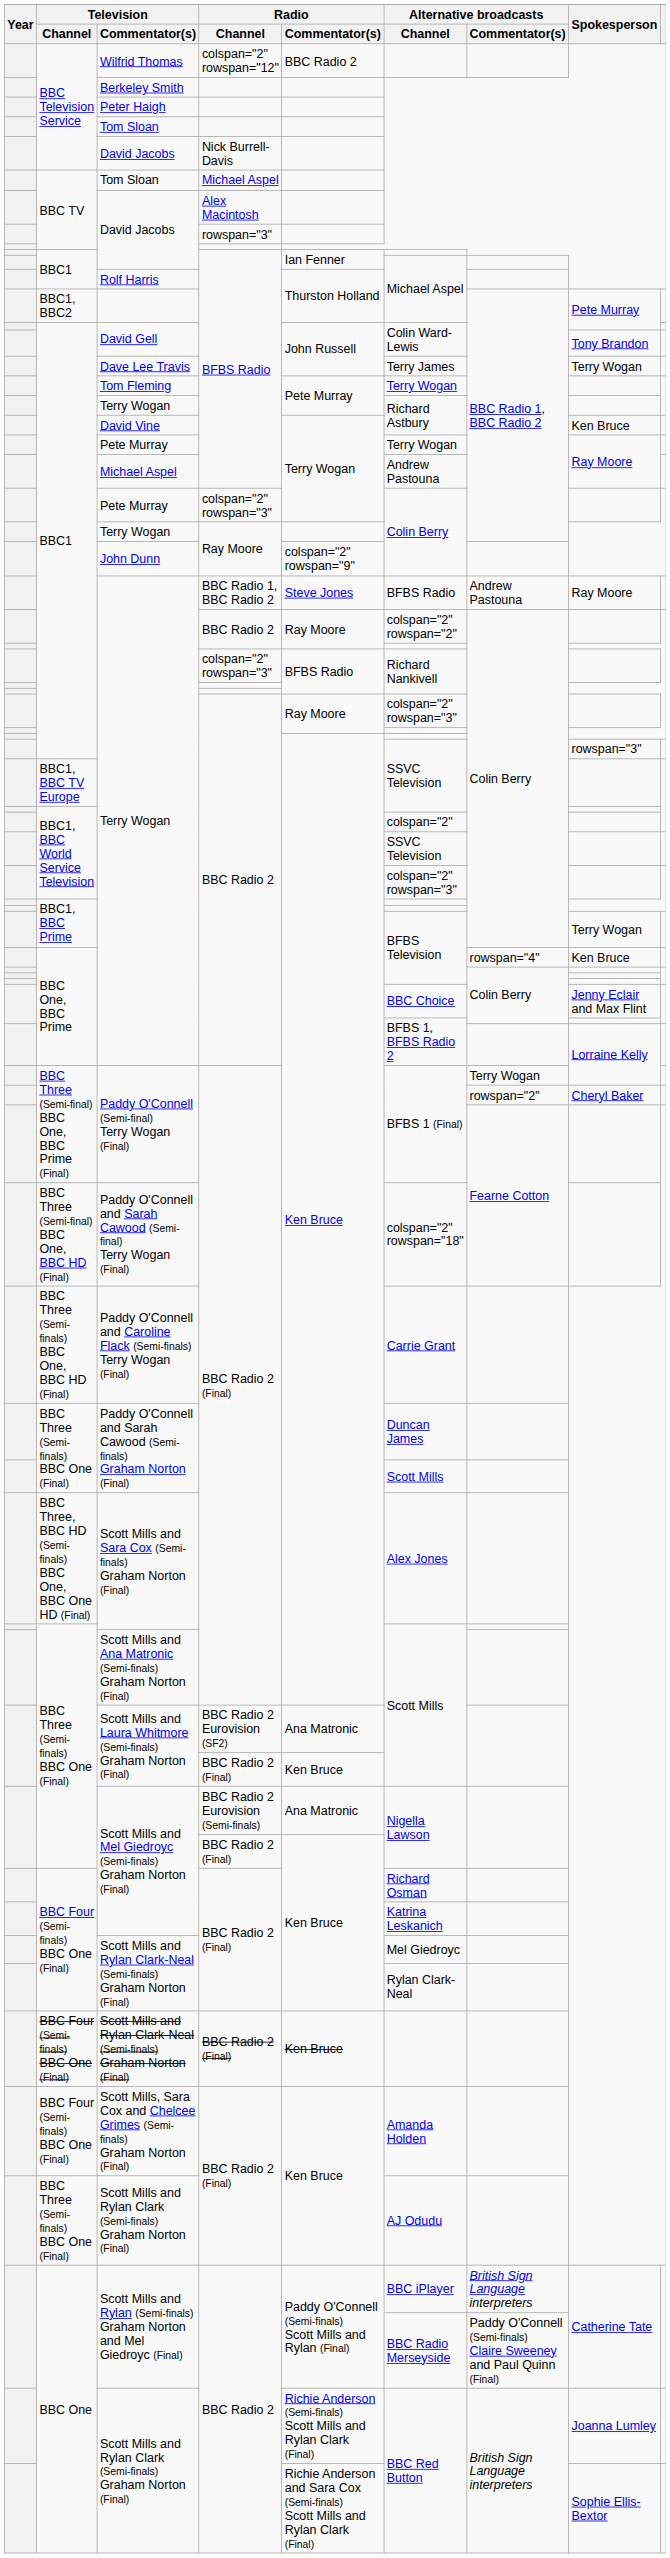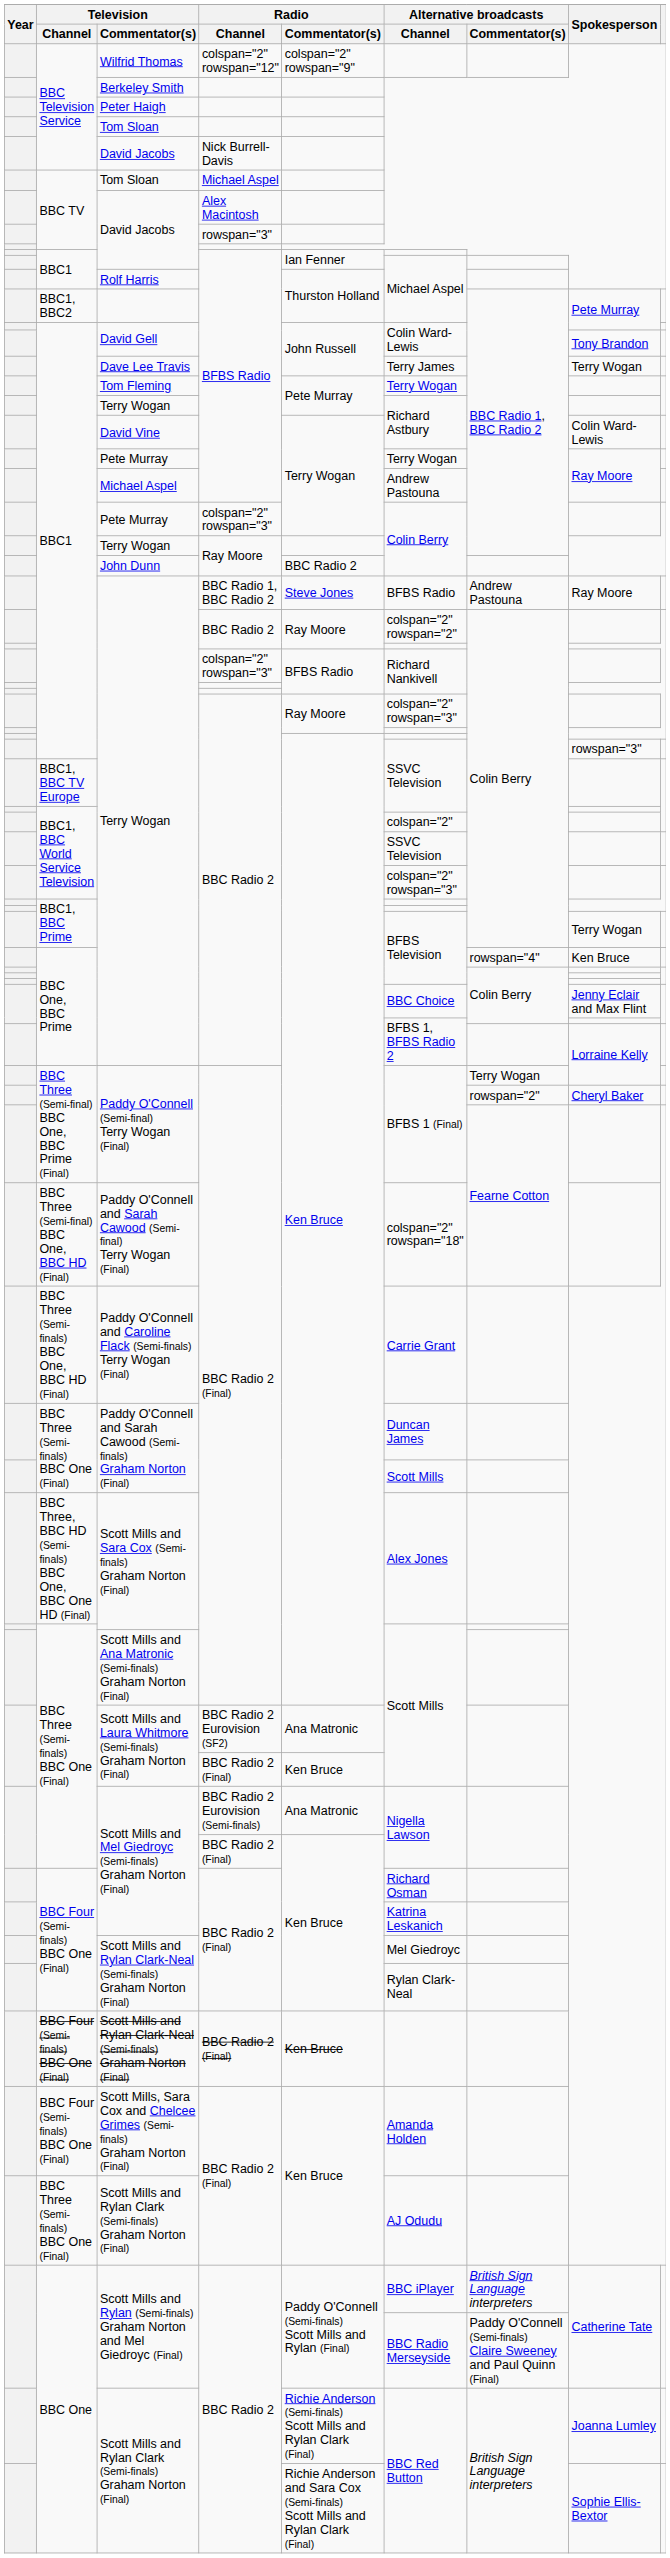(321, 61) BBC Radio 2 -> (320, 61) colspan="2" rowspan="9"
(601, 425) Ken Bruce -> (604, 432) Colin Ward-Lewis
(320, 559) colspan="2" rowspan="9" -> (321, 566) BBC Radio 2
